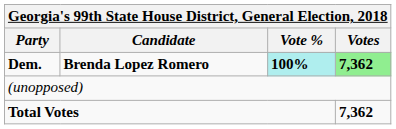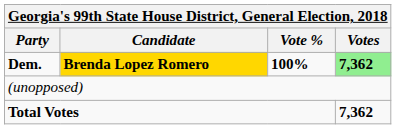(136, 64) no background -> (136, 64) gold background
(290, 64) paleturquoise background -> (290, 64) no background
